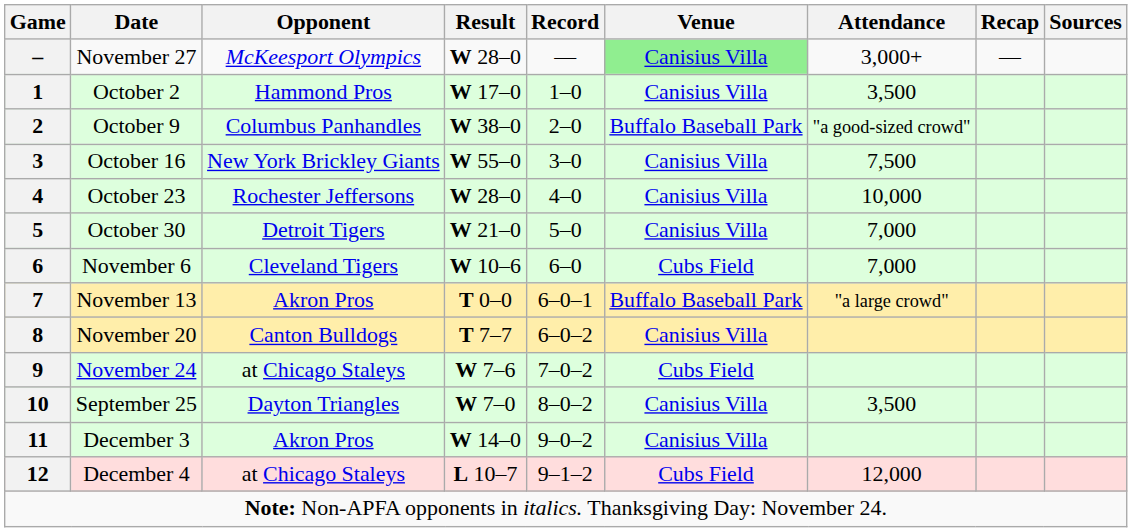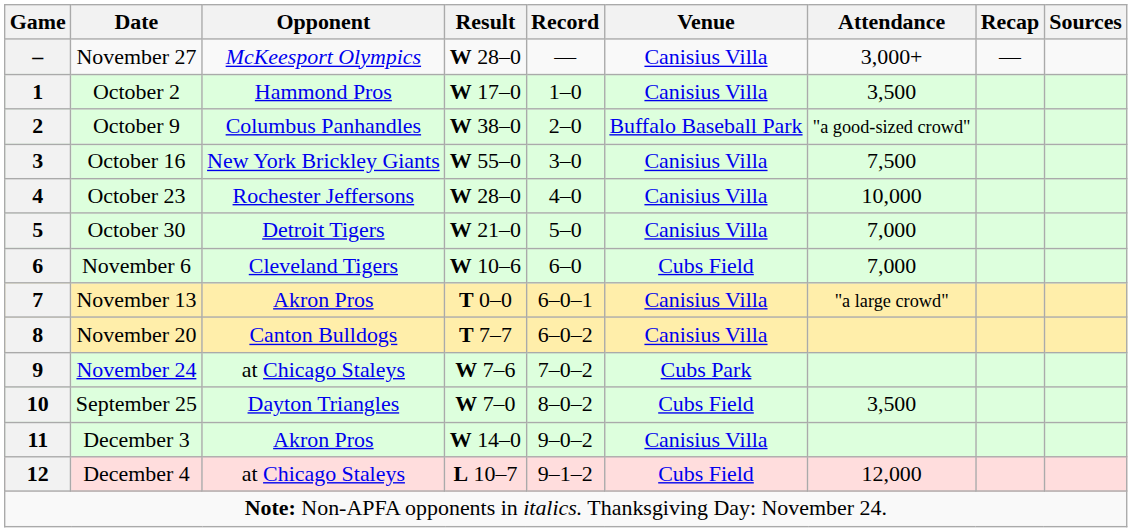(706, 56) lightgreen background -> (706, 56) no background
(706, 299) Buffalo Baseball Park -> (706, 299) Canisius Villa
(706, 369) Cubs Field -> (706, 369) Cubs Park
(706, 404) Canisius Villa -> (706, 404) Cubs Field
